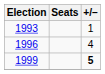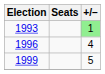(91, 28) no background -> (91, 28) lightgreen background
(91, 61) bold -> (91, 61) normal
